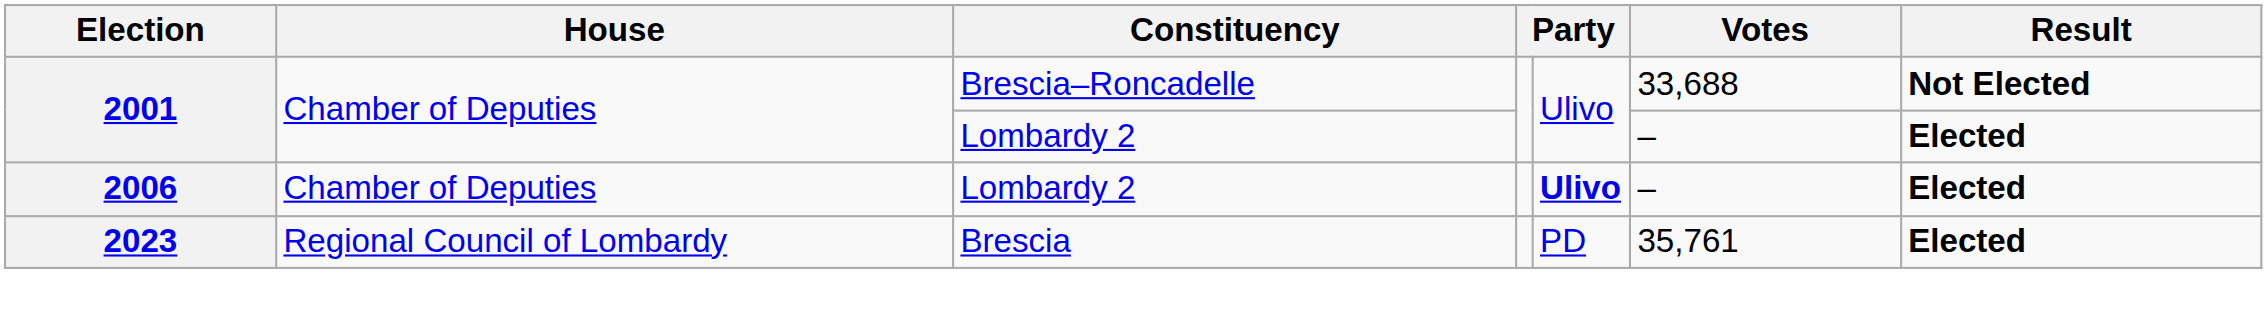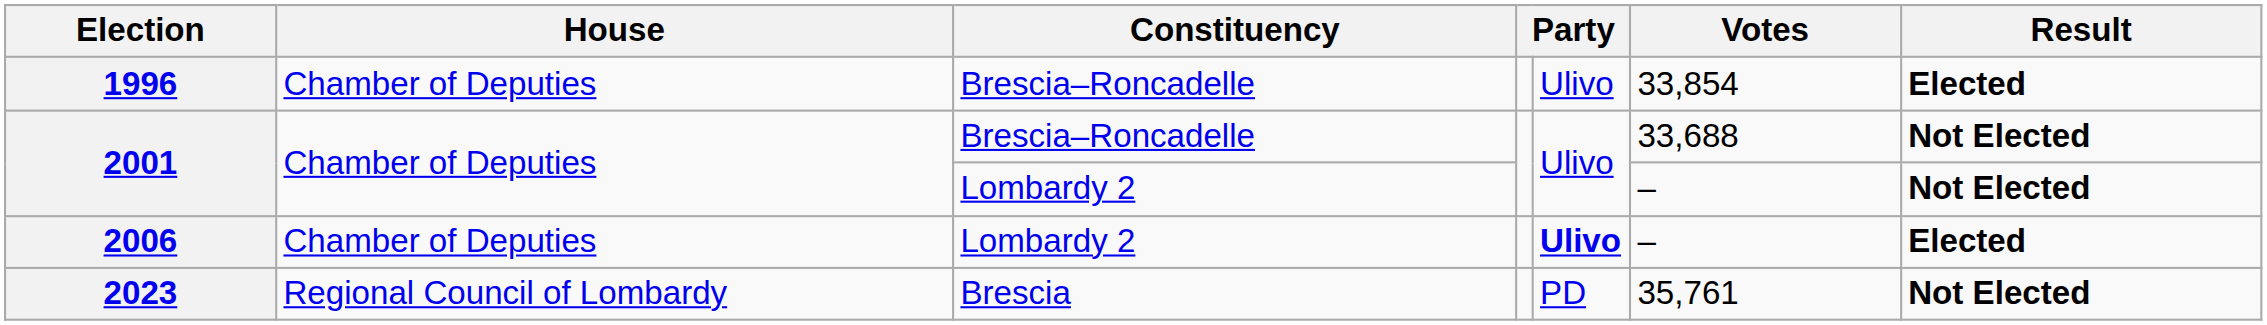+ row: (140, 83)
(1967, 135) Elected -> (1999, 188) Not Elected
(1967, 240) Elected -> (1999, 293) Not Elected
